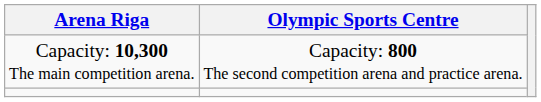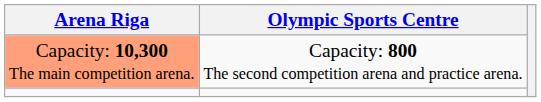(102, 61) no background -> (102, 61) lightsalmon background
